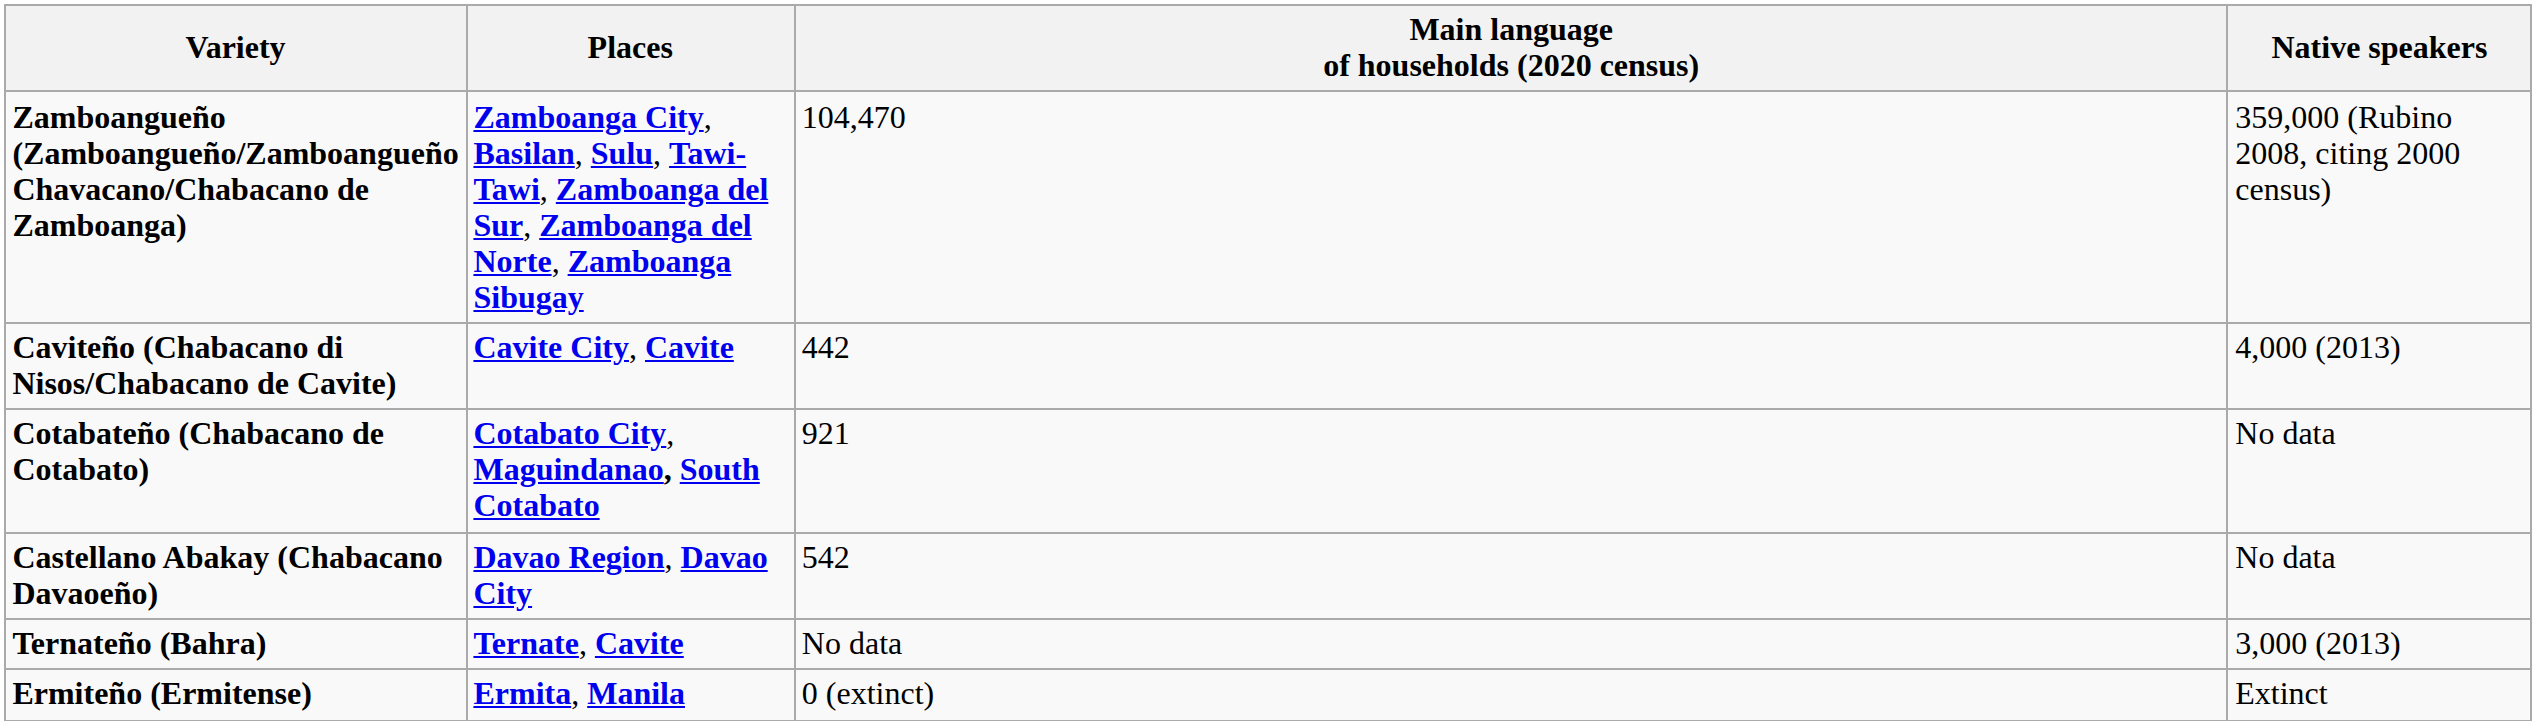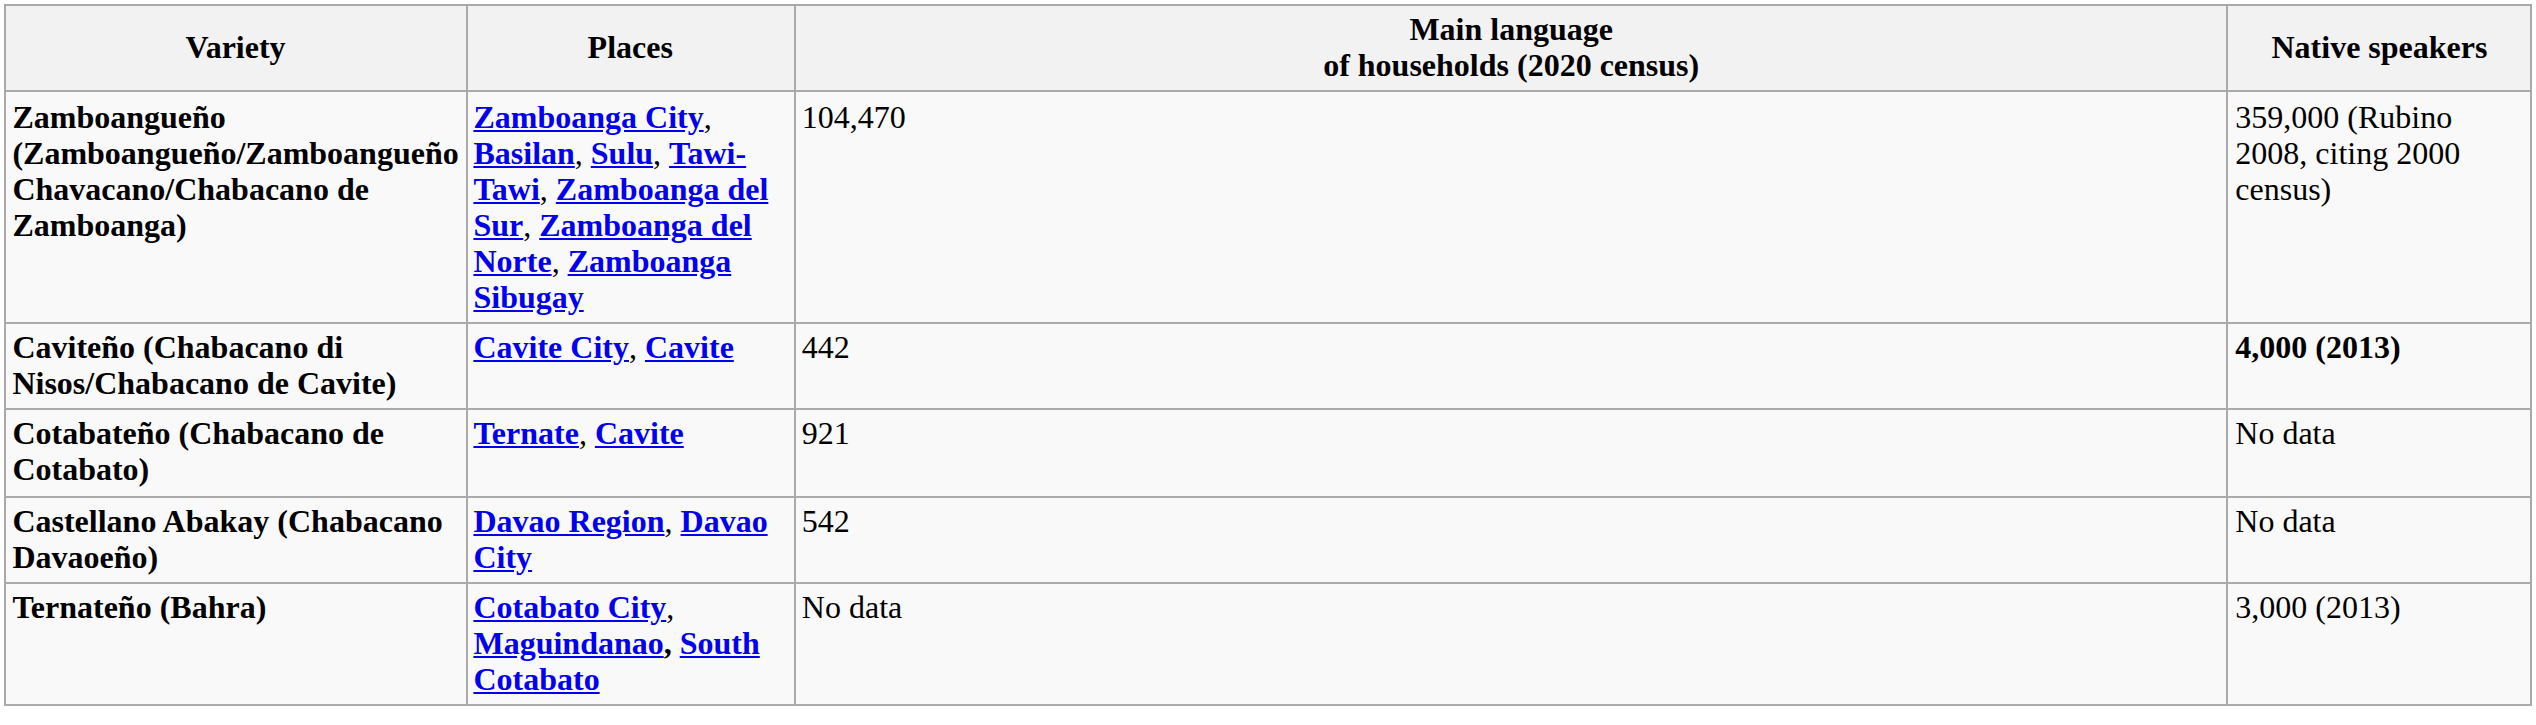(2318, 347) normal -> (2318, 347) bold
(617, 470) Cotabato City, Maguindanao, South Cotabato -> (579, 434) Ternate, Cavite
(579, 643) Ternate, Cavite -> (617, 643) Cotabato City, Maguindanao, South Cotabato
- row: (162, 694)
